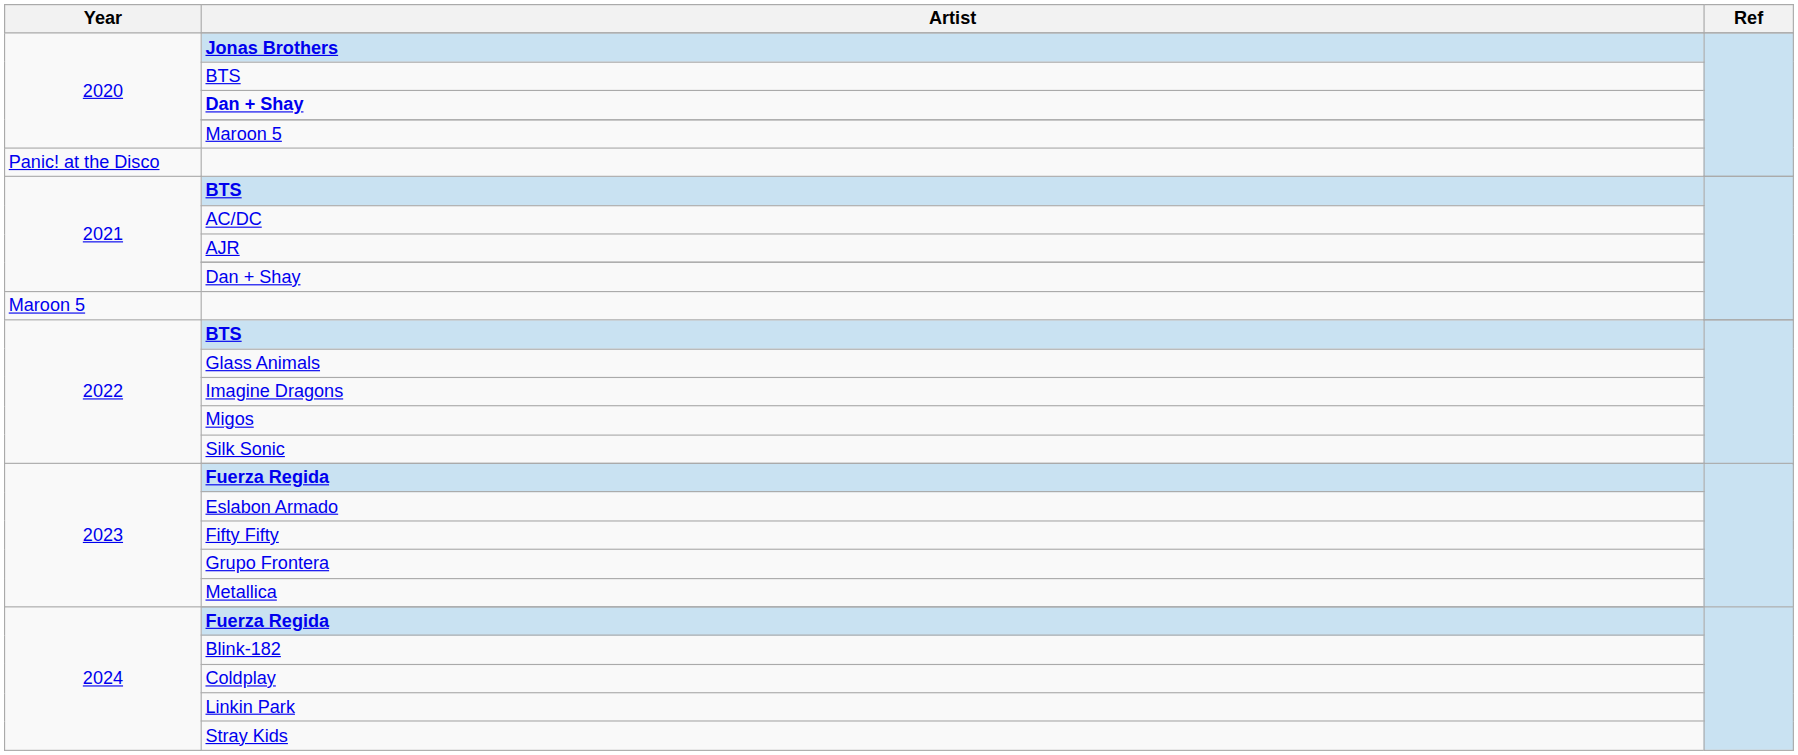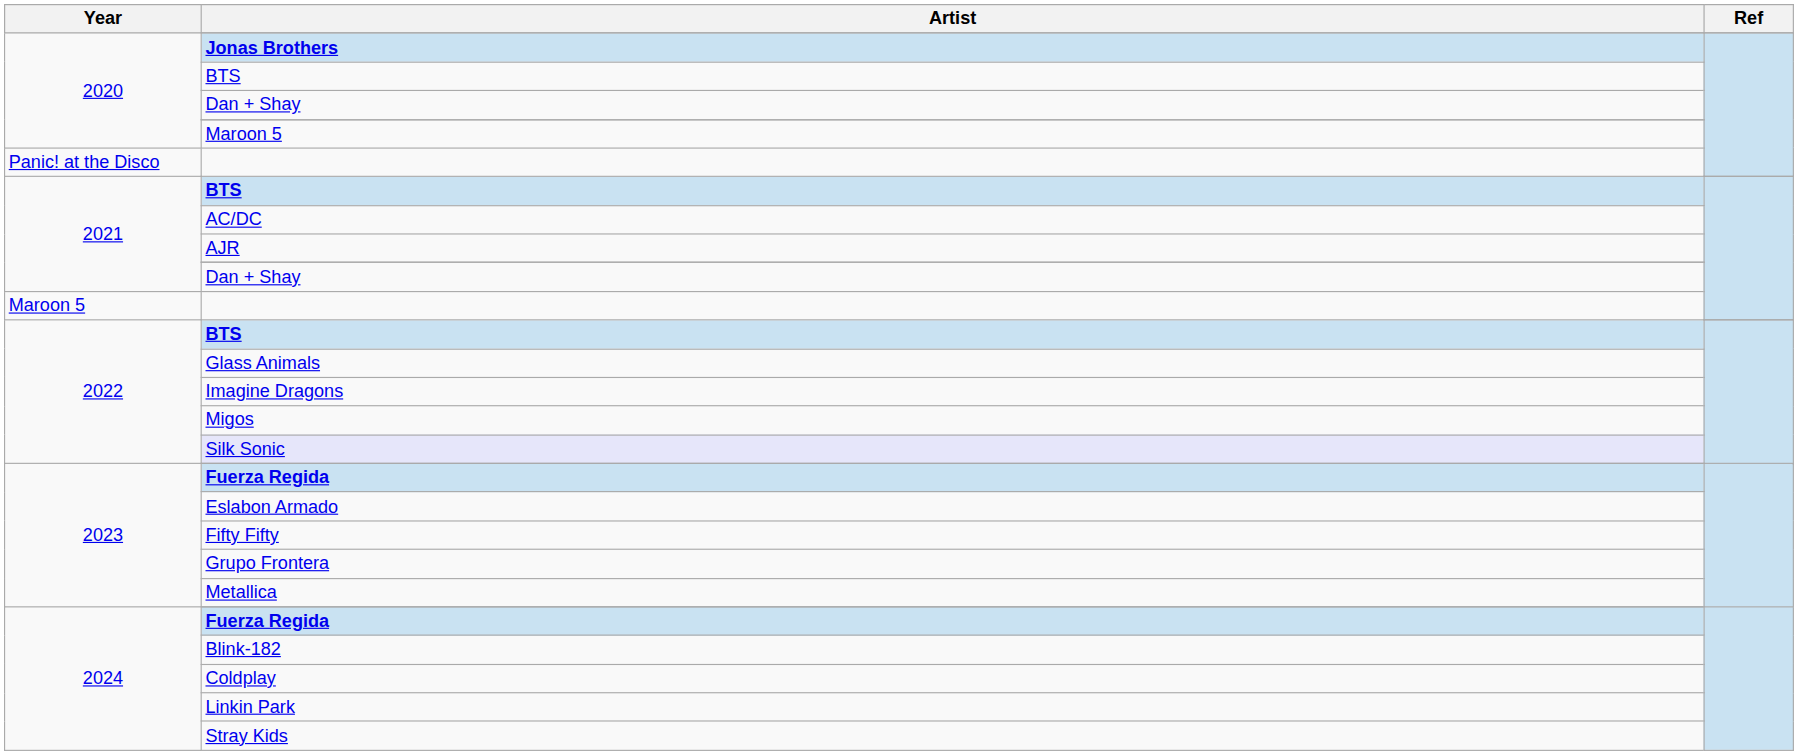(254, 104) bold -> (253, 104) normal
(245, 448) no background -> (245, 448) lavender background
